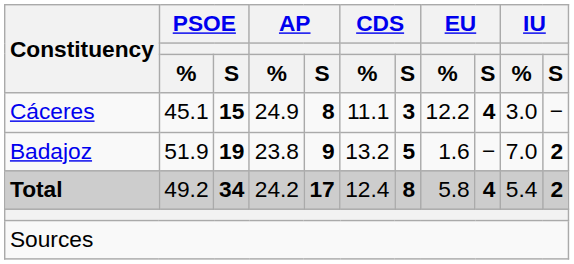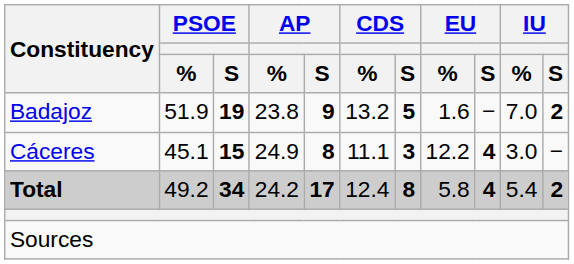rows swapped: (51, 151) <-> (52, 112)
